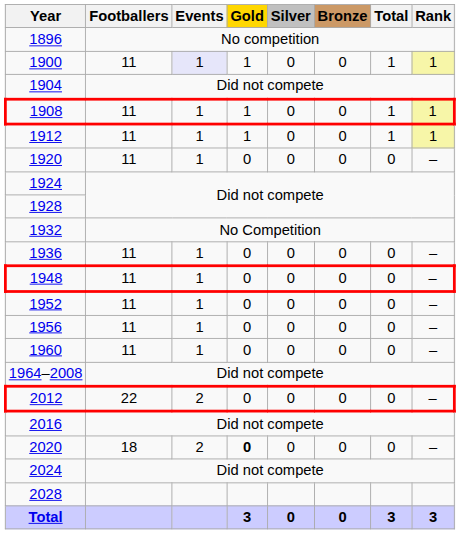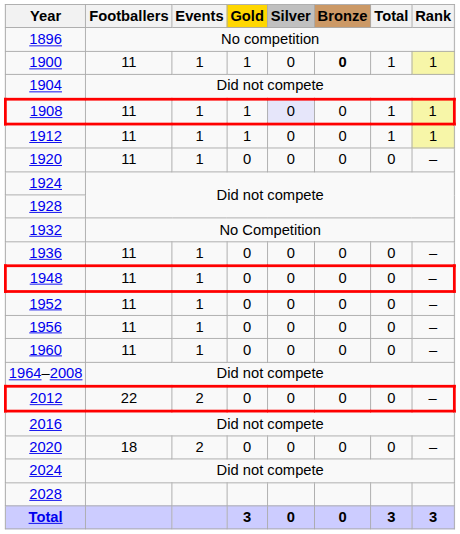(200, 62) lavender background -> (200, 62) no background
(343, 62) normal -> (343, 62) bold
(291, 111) no background -> (291, 111) lavender background
(247, 447) bold -> (247, 447) normal
